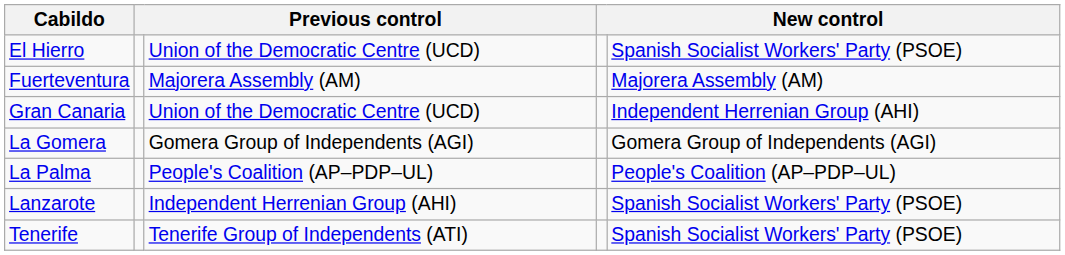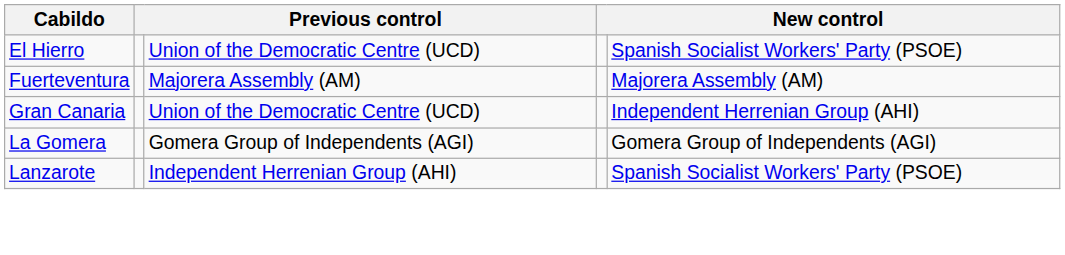- row: (50, 173)
- row: (44, 234)
